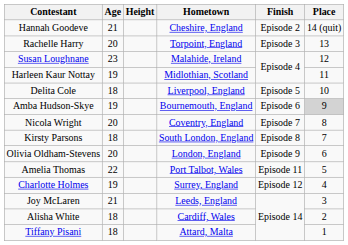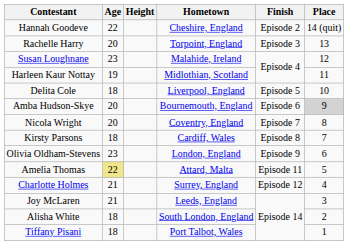(113, 28) 21 -> (113, 28) 22
(113, 106) 19 -> (113, 106) 20
(206, 138) South London, England -> (206, 138) Cardiff, Wales
(113, 153) 20 -> (113, 153) 23
(113, 169) no background -> (113, 169) khaki background
(206, 169) Port Talbot, Wales -> (206, 169) Attard, Malta
(113, 185) 19 -> (113, 185) 21
(206, 216) Cardiff, Wales -> (206, 216) South London, England
(206, 232) Attard, Malta -> (206, 232) Port Talbot, Wales
